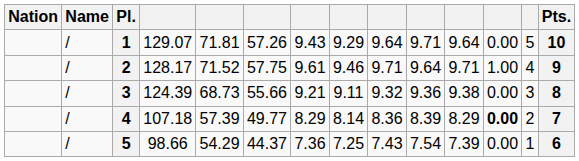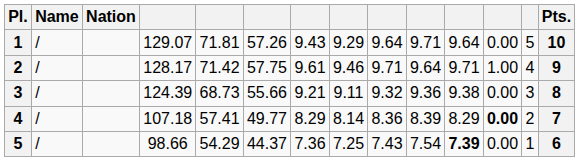columns swapped: (126, 17) <-> (33, 17)
(220, 67) 71.52 -> (220, 67) 71.42
(220, 118) 57.39 -> (220, 118) 57.41
(464, 144) normal -> (464, 144) bold
